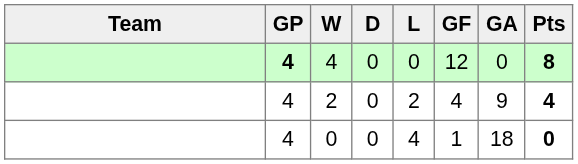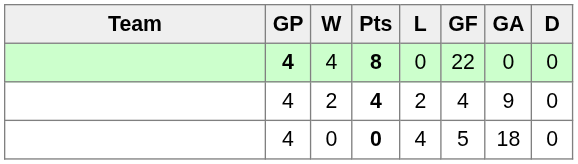columns swapped: (373, 23) <-> (549, 23)
(457, 62) 12 -> (463, 62) 22
(457, 139) 1 -> (463, 139) 5
